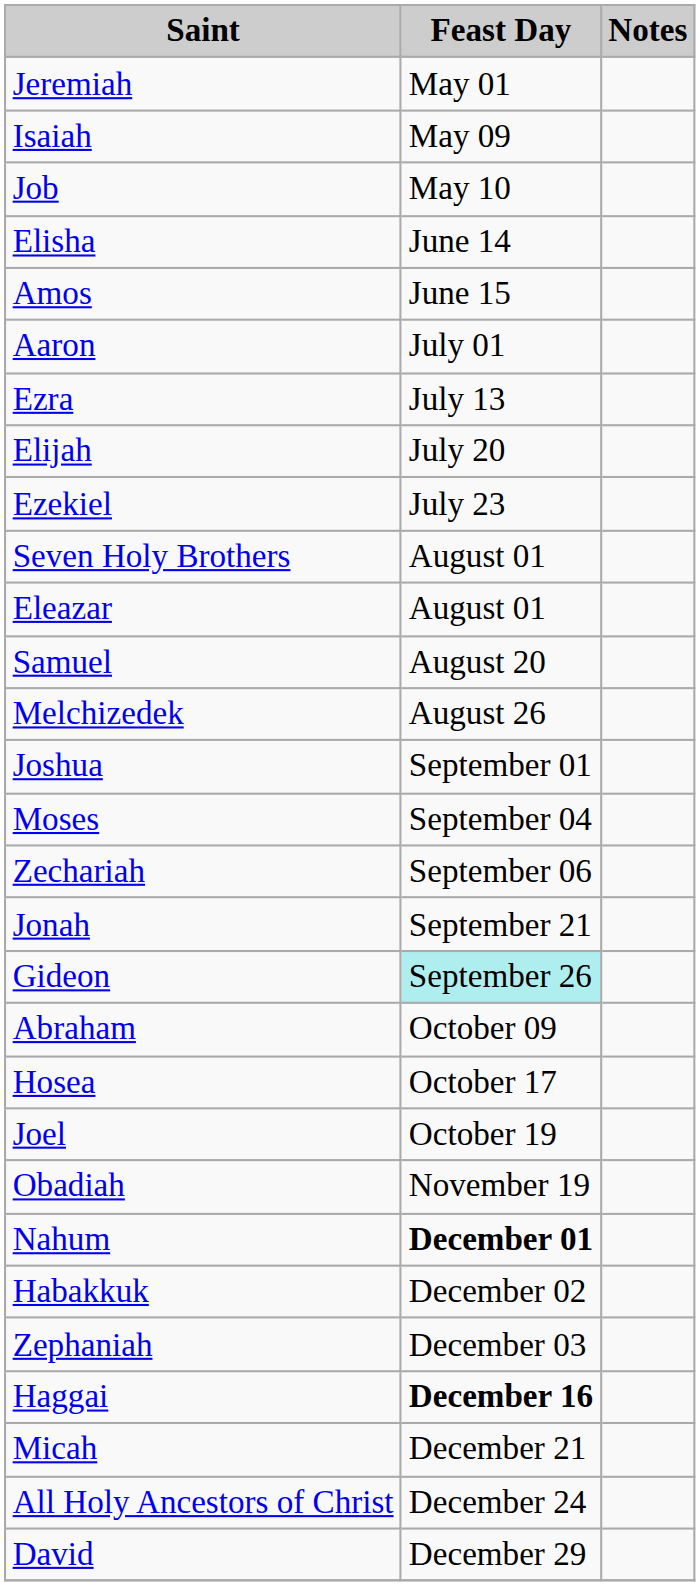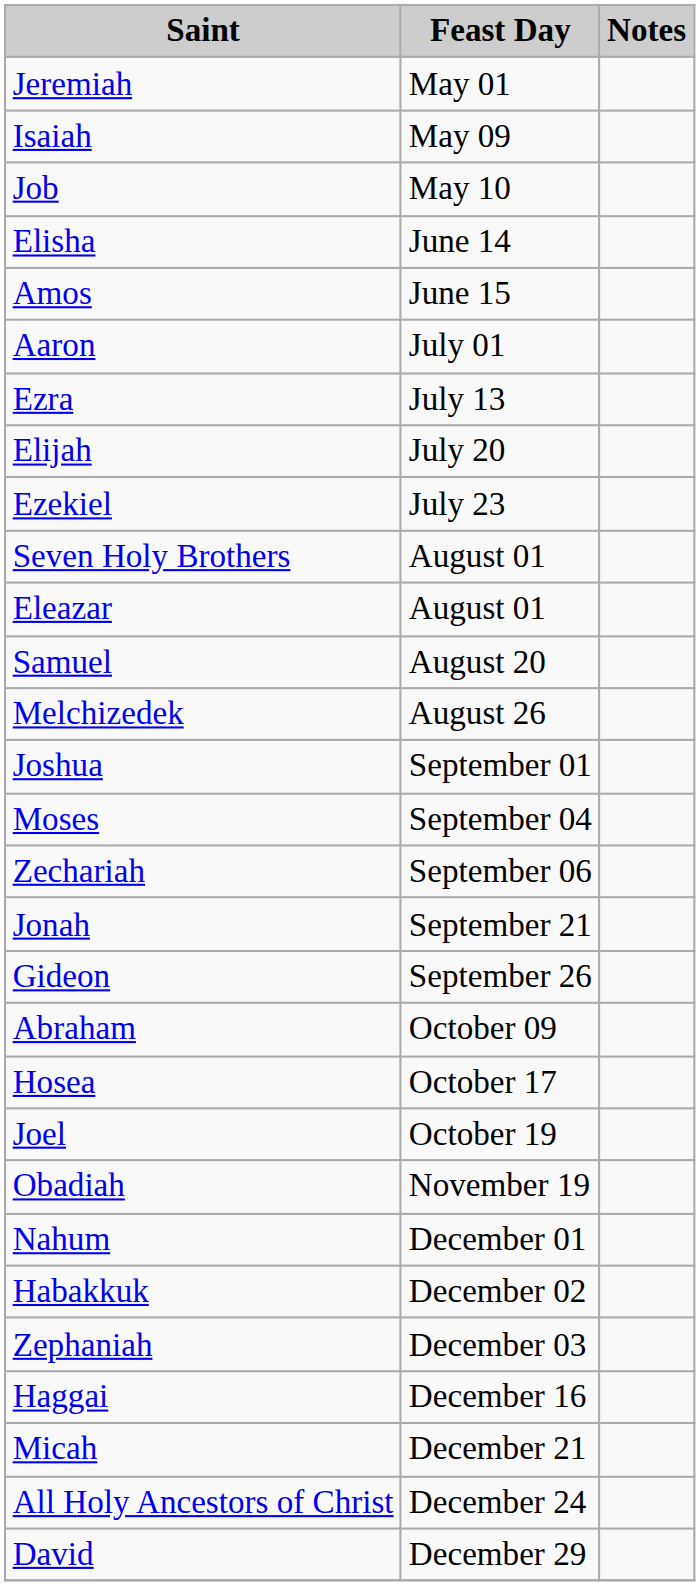(500, 976) paleturquoise background -> (500, 976) no background
(501, 1238) bold -> (498, 1238) normal
(501, 1396) bold -> (498, 1396) normal
